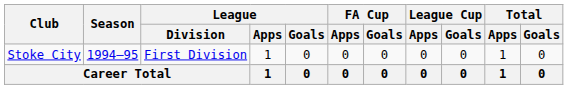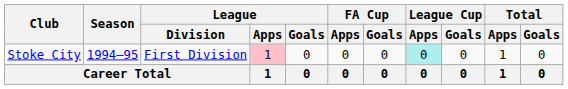(268, 54) no background -> (268, 54) pink background
(424, 54) no background -> (424, 54) paleturquoise background
